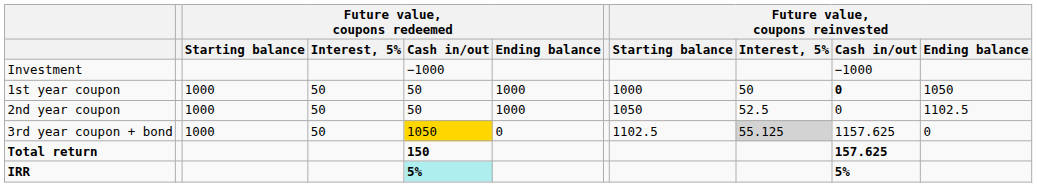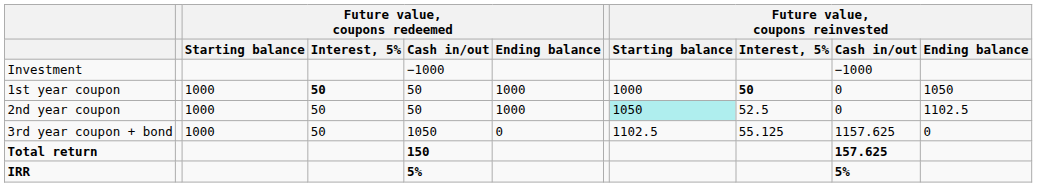(318, 90) normal -> (318, 90) bold
(746, 90) normal -> (746, 90) bold
(839, 90) bold -> (839, 90) normal
(628, 110) no background -> (628, 110) paleturquoise background
(422, 131) gold background -> (422, 131) no background
(761, 131) lightgrey background -> (761, 131) no background
(414, 171) paleturquoise background -> (414, 171) no background
